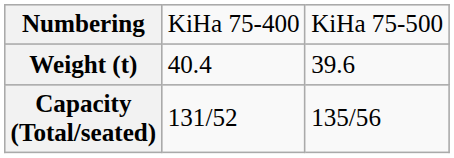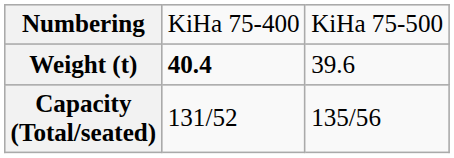(190, 64) normal -> (190, 64) bold
